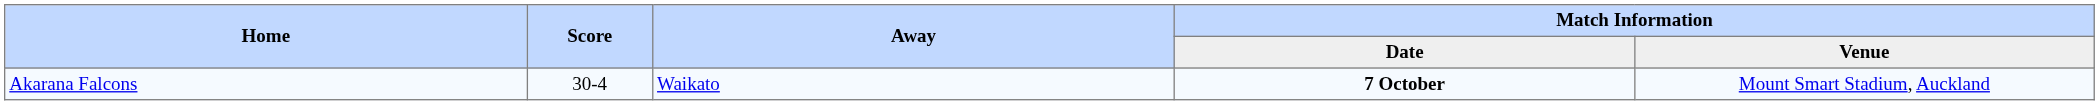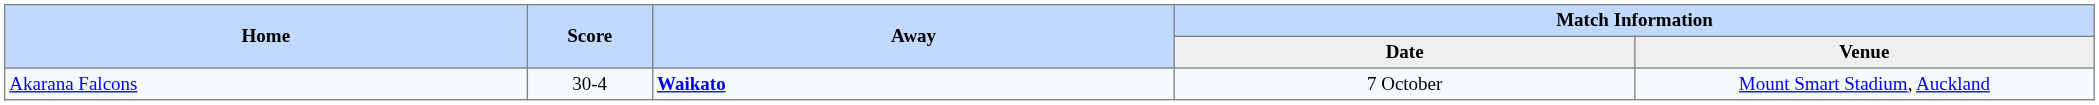(688, 83) normal -> (691, 83) bold
(1405, 83) bold -> (1405, 83) normal
